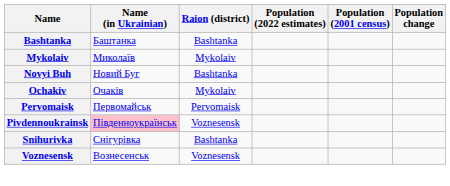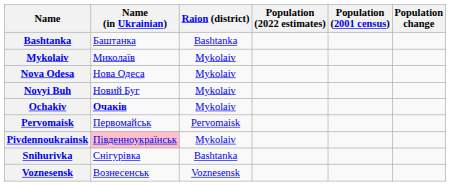+ row: (47, 73)
(216, 73) Bashtanka -> (216, 90) Mykolaiv
(108, 90) normal -> (110, 106) bold
(216, 123) Voznesensk -> (216, 139) Mykolaiv
